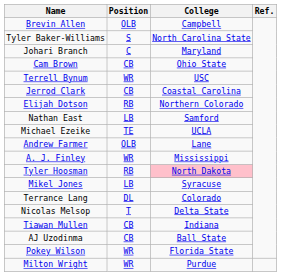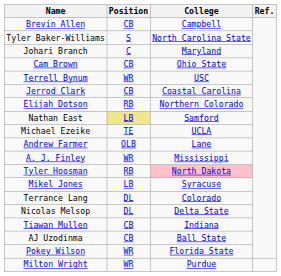(129, 24) OLB -> (129, 24) CB
(129, 118) no background -> (129, 118) khaki background
(129, 211) T -> (129, 211) DL
